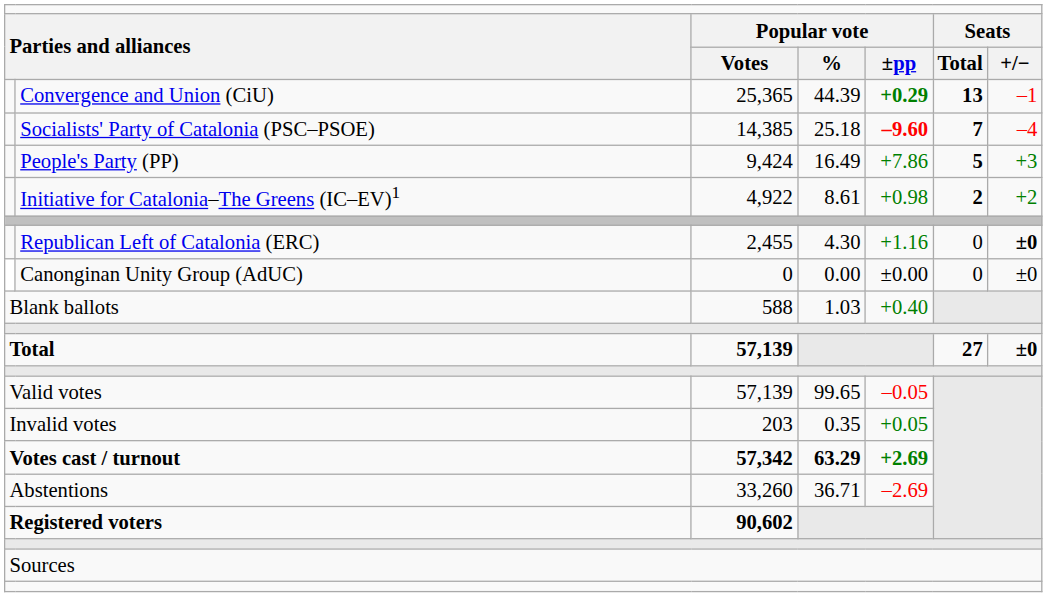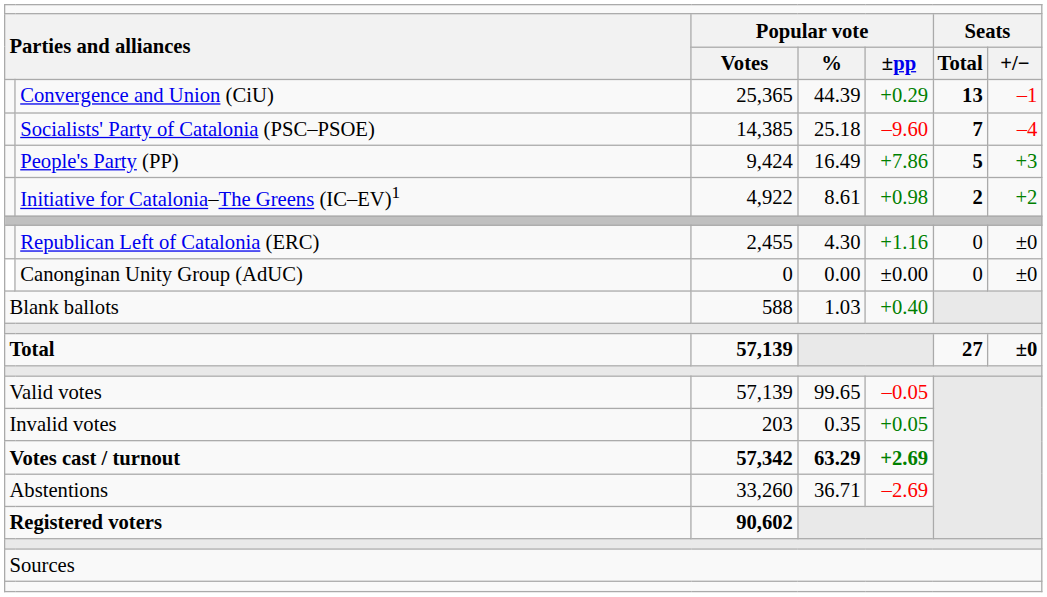(904, 95) bold -> (904, 95) normal
(905, 128) bold -> (905, 128) normal
(1027, 241) bold -> (1027, 241) normal
